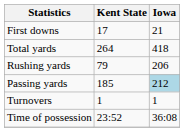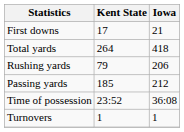(160, 83) lightblue background -> (160, 83) no background
rows swapped: (29, 100) <-> (49, 118)
